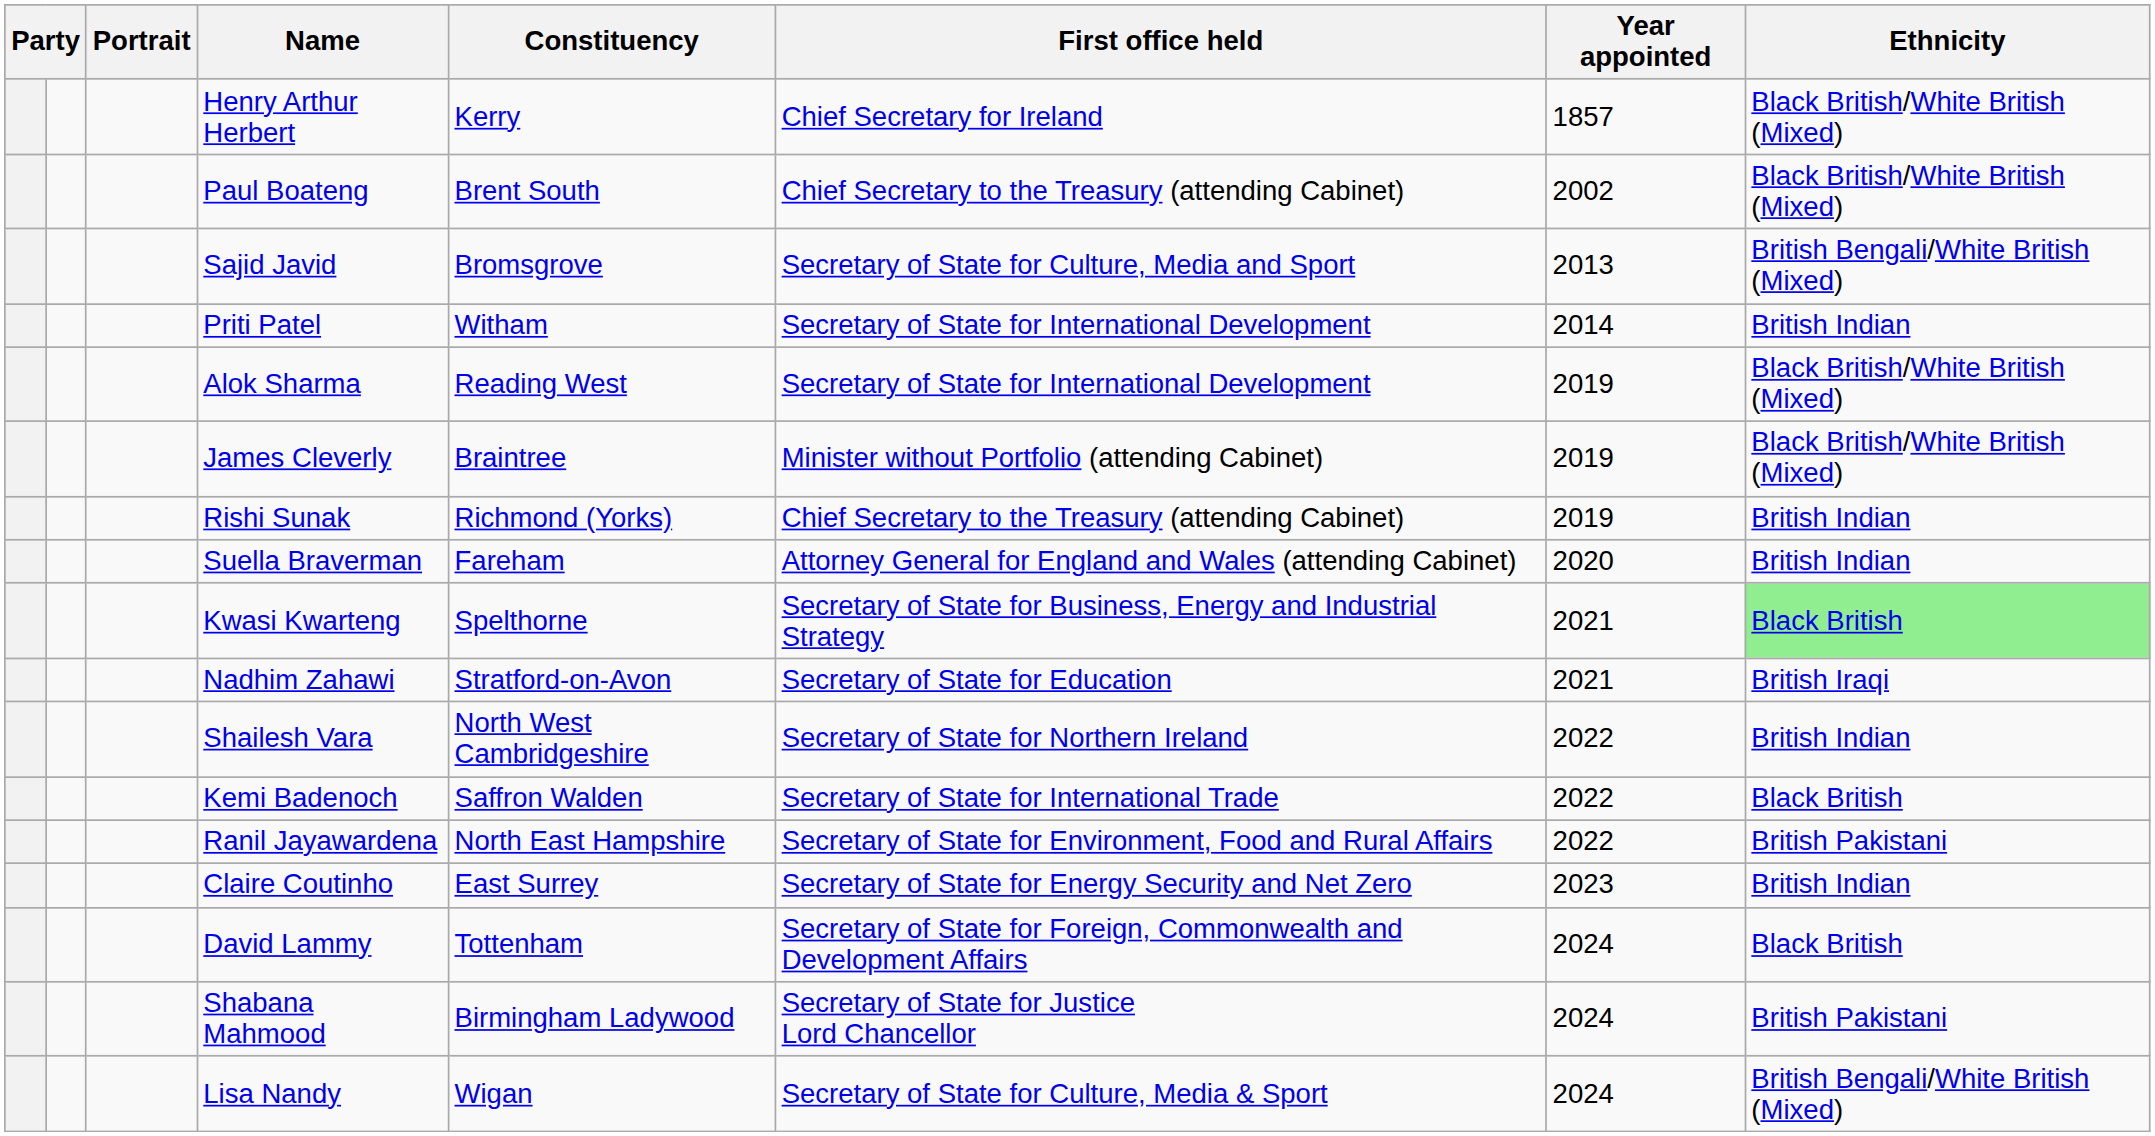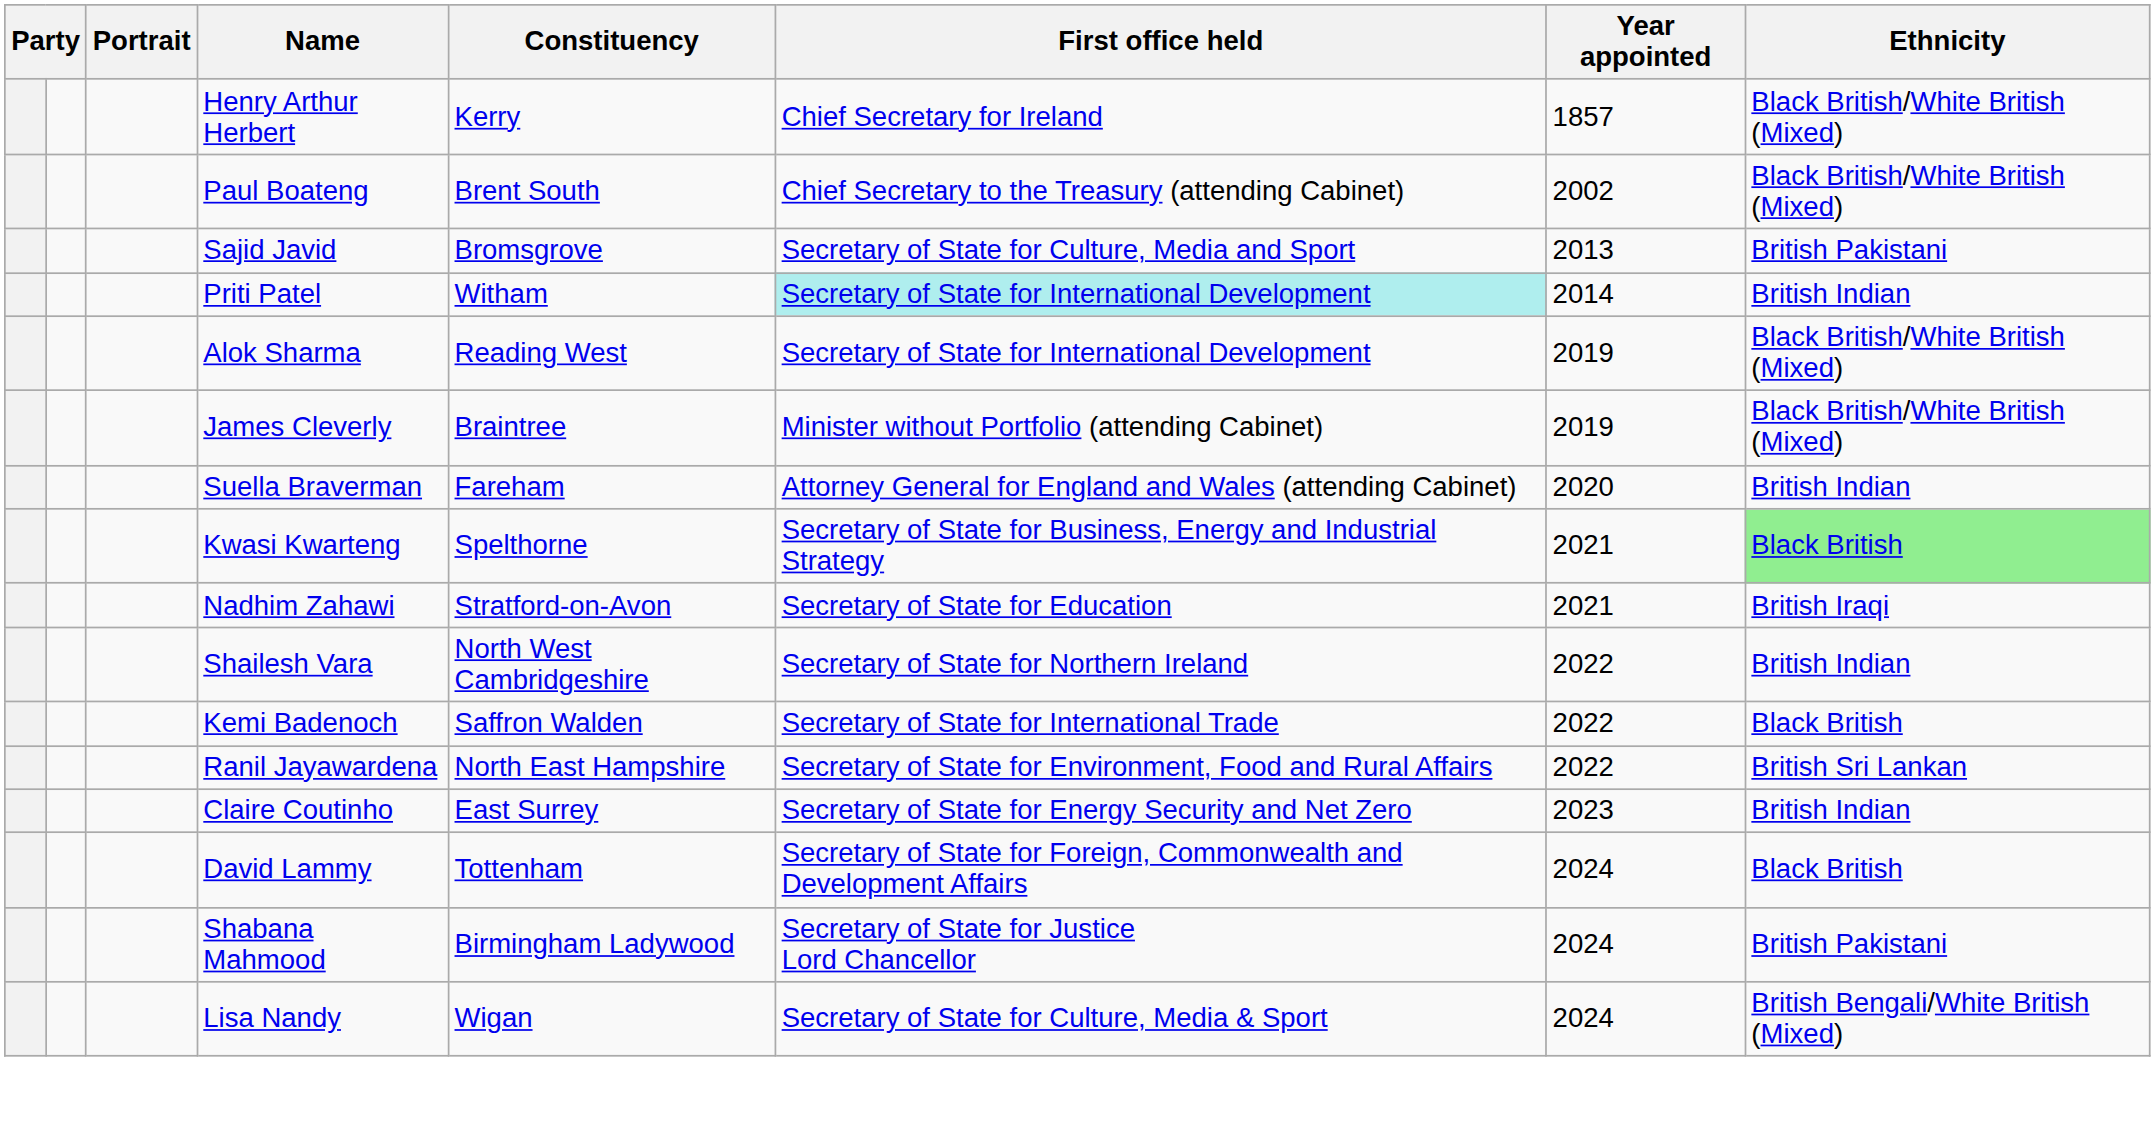(1920, 265) British Bengali/White British (Mixed) -> (1849, 250) British Pakistani
(1076, 324) no background -> (1076, 293) paleturquoise background
- row: (277, 517)
(1849, 841) British Pakistani -> (1859, 766) British Sri Lankan
